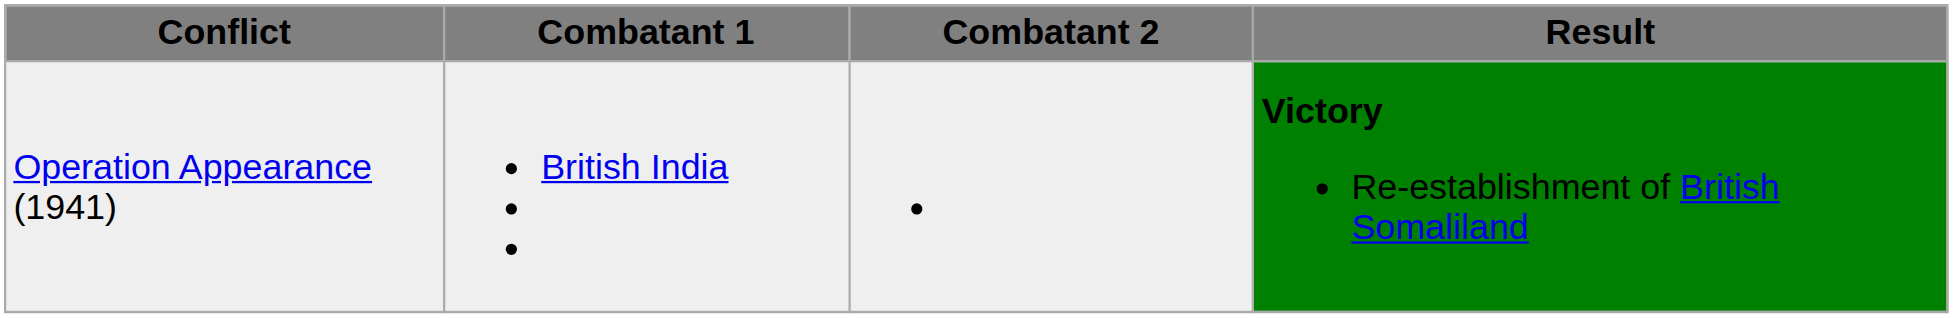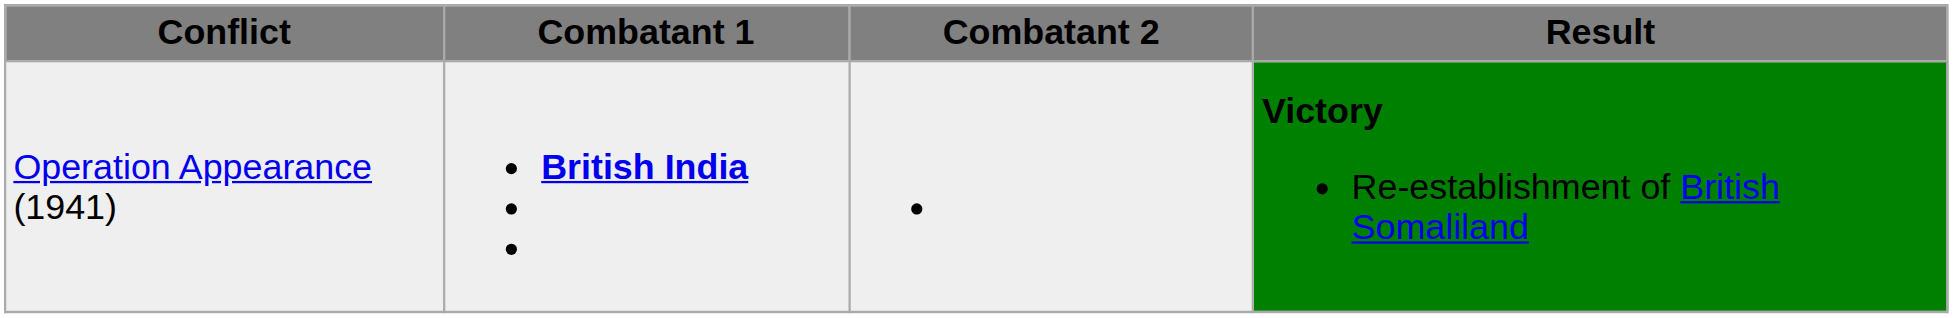(646, 207) normal -> (646, 207) bold
